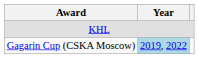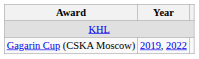(163, 45) lightblue background -> (163, 45) no background
